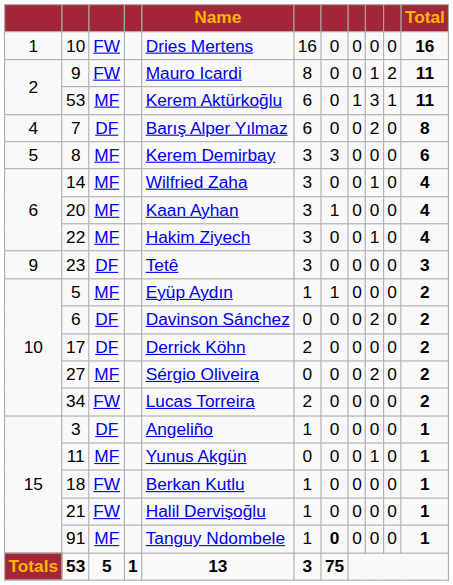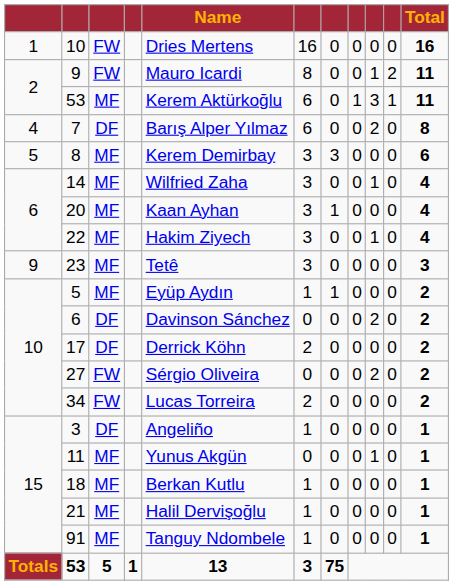(107, 264) DF -> (107, 264) MF
(107, 374) MF -> (107, 374) FW
(107, 484) FW -> (107, 484) MF
(107, 511) FW -> (107, 511) MF
(335, 538) bold -> (335, 538) normal
